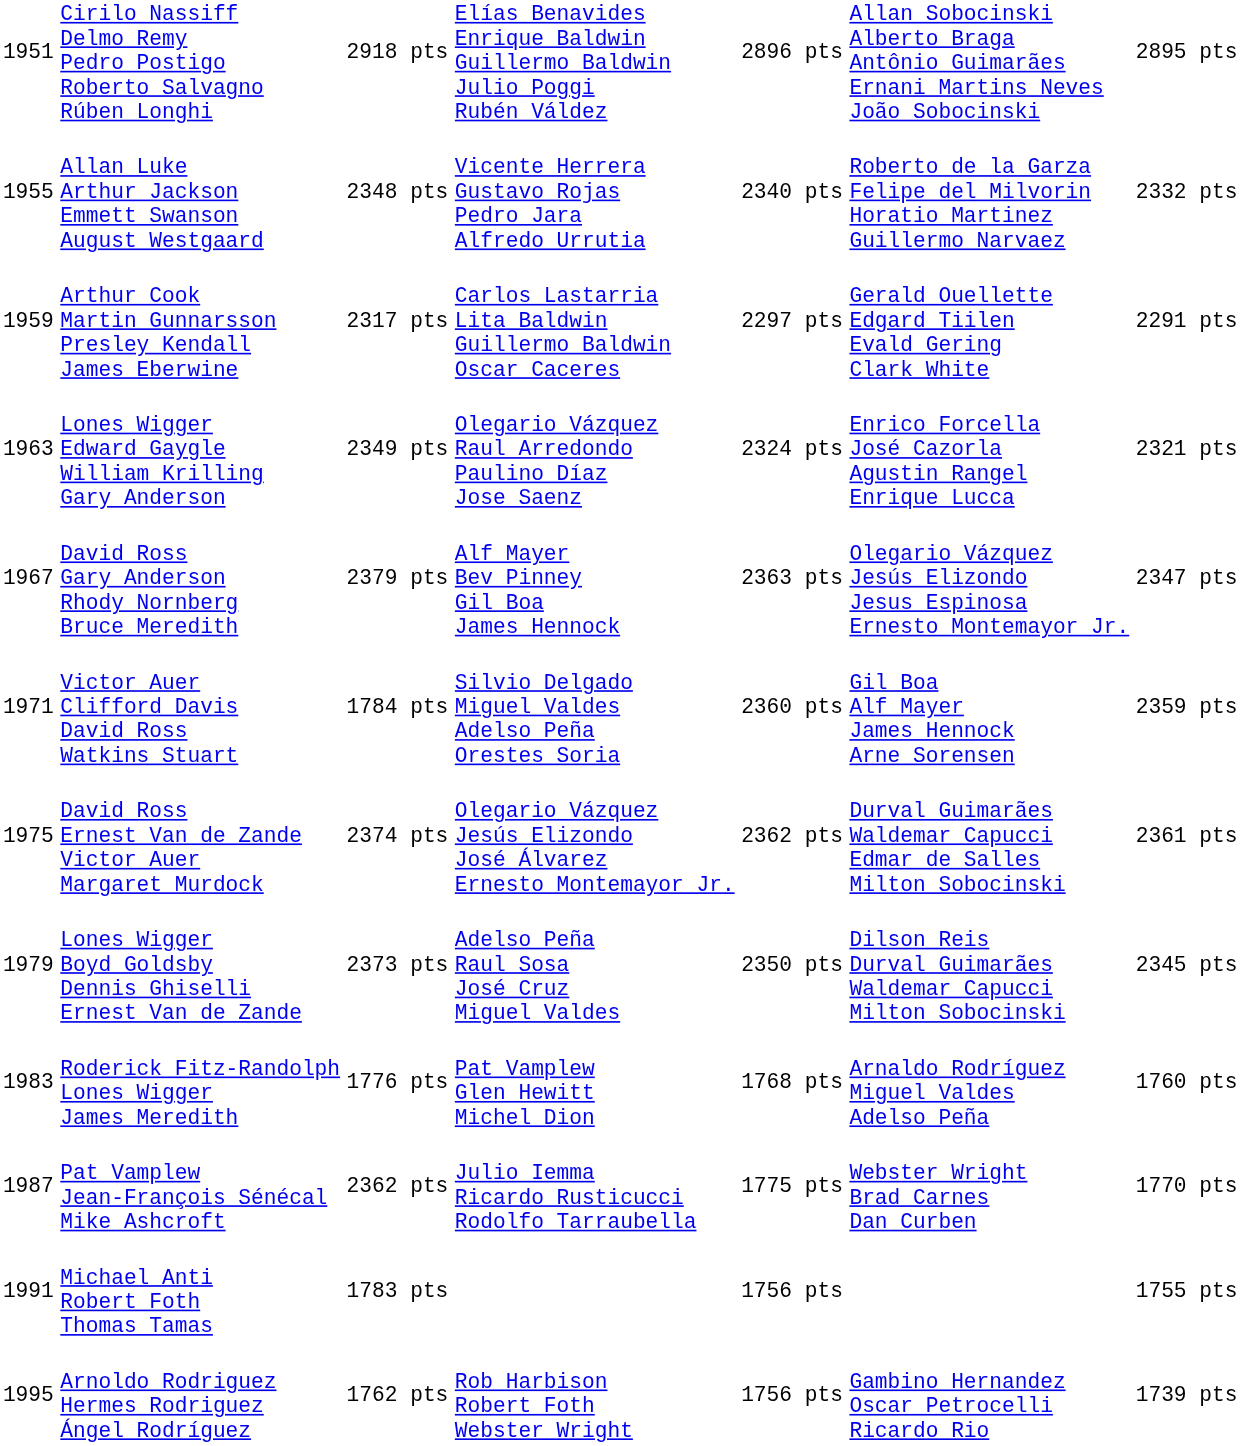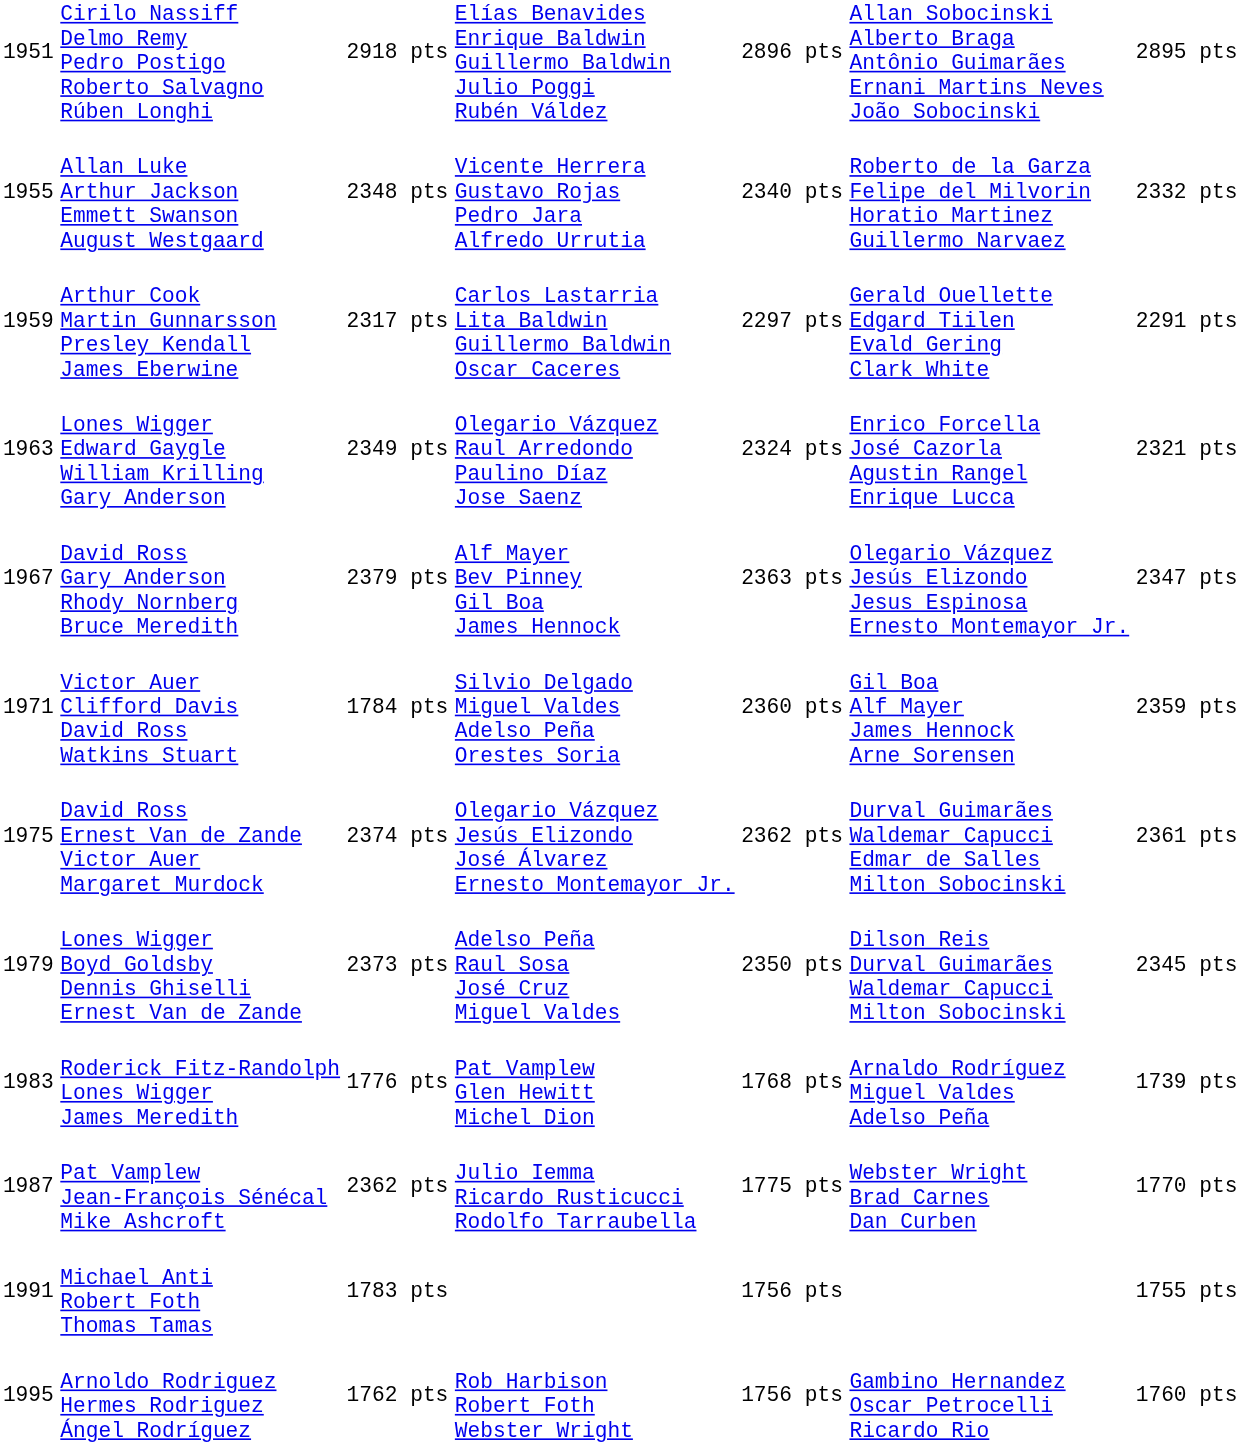(1187, 1081) 1760 pts -> (1187, 1081) 1739 pts
(1187, 1394) 1739 pts -> (1187, 1394) 1760 pts
